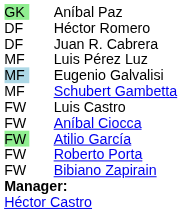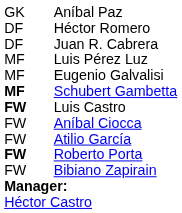(14, 12) lightgreen background -> (14, 12) no background
(14, 75) lightblue background -> (14, 75) no background
(14, 91) normal -> (14, 91) bold
(15, 107) normal -> (15, 107) bold
(15, 139) lightgreen background -> (15, 139) no background
(15, 154) normal -> (15, 154) bold
